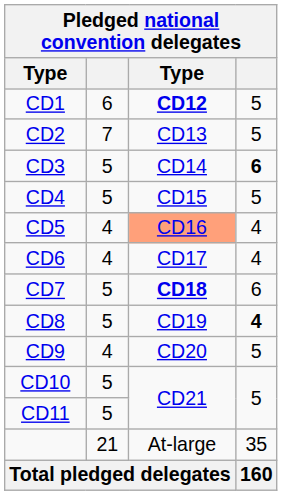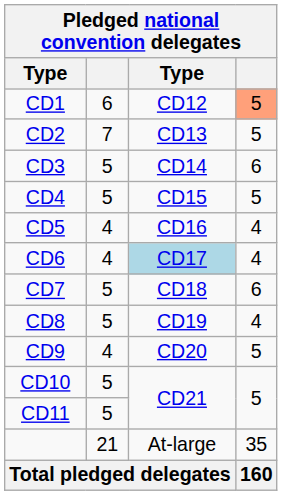(182, 104) bold -> (182, 104) normal
(256, 104) no background -> (256, 104) lightsalmon background
(256, 166) bold -> (256, 166) normal
(182, 228) lightsalmon background -> (182, 228) no background
(182, 259) no background -> (182, 259) lightblue background
(182, 290) bold -> (182, 290) normal
(256, 321) bold -> (256, 321) normal
